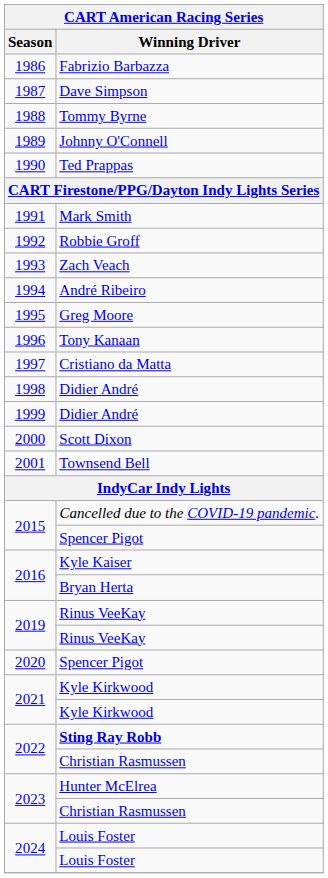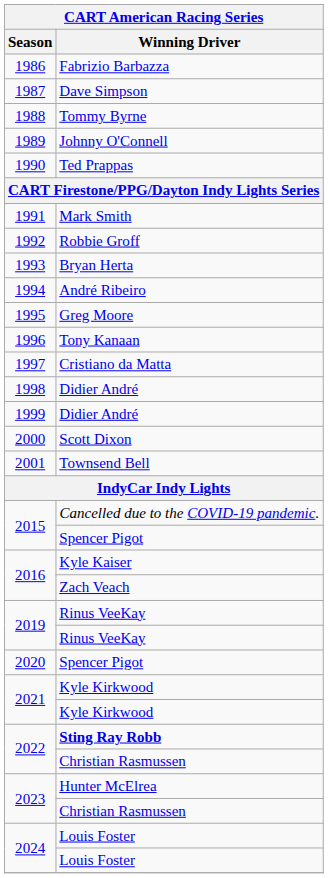(94, 265) Zach Veach -> (96, 265) Bryan Herta
(96, 587) Bryan Herta -> (94, 587) Zach Veach
